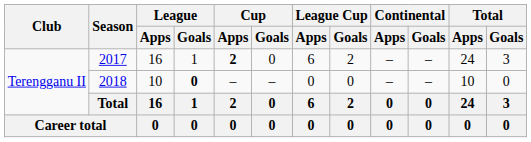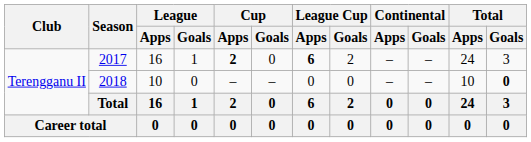(311, 59) normal -> (311, 59) bold
(194, 81) bold -> (194, 81) normal
(506, 81) normal -> (506, 81) bold
